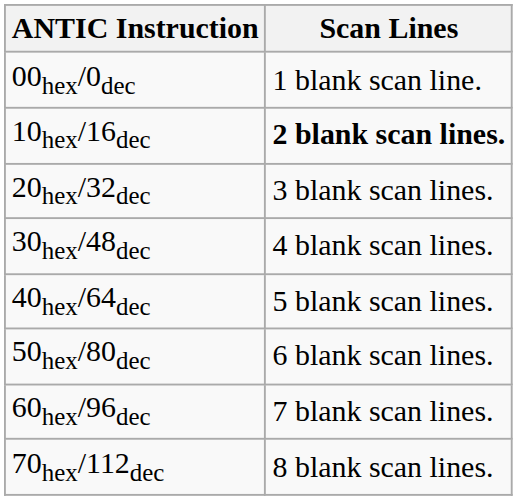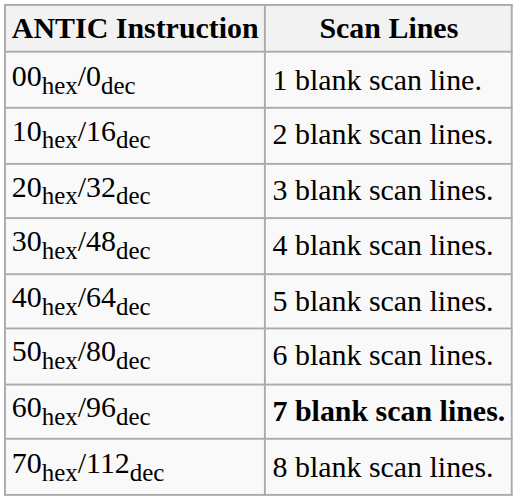(389, 134) bold -> (383, 134) normal
(383, 411) normal -> (389, 411) bold
